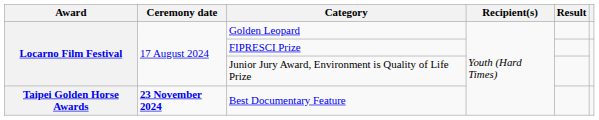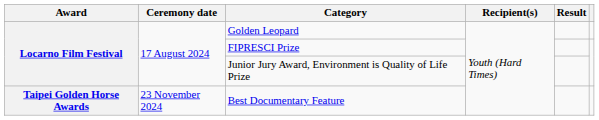(171, 100) bold -> (170, 100) normal
